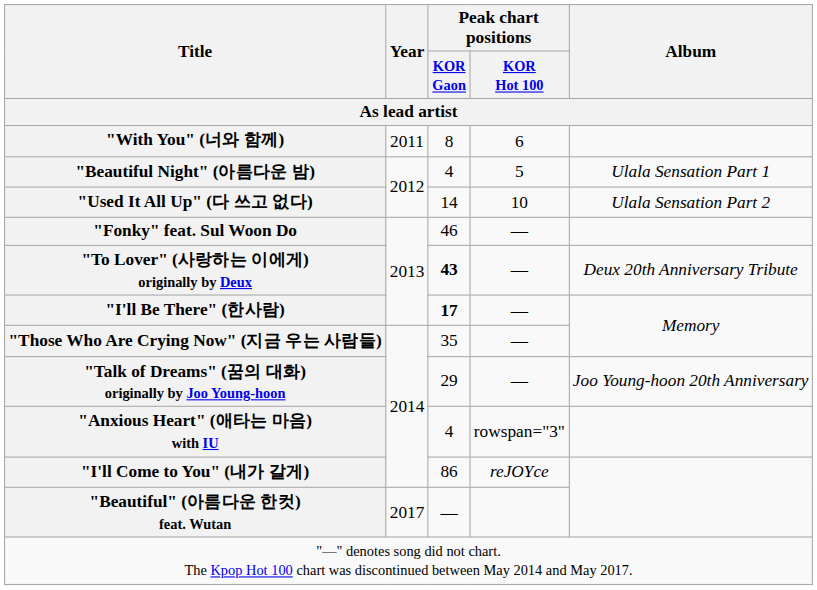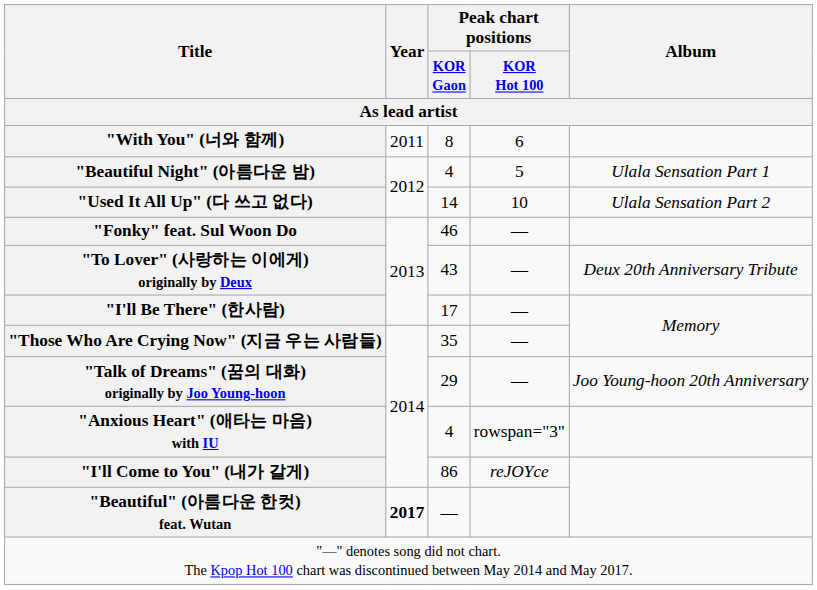(449, 269) bold -> (449, 269) normal
(449, 310) bold -> (449, 310) normal
(407, 512) normal -> (407, 512) bold
